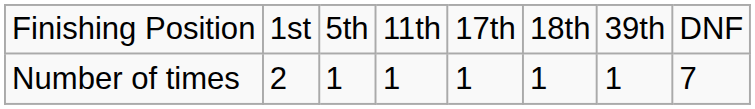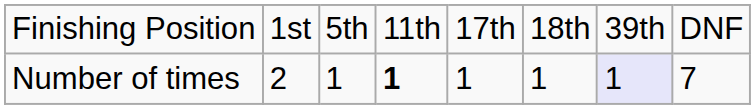(392, 78) normal -> (392, 78) bold
(613, 78) no background -> (613, 78) lavender background
